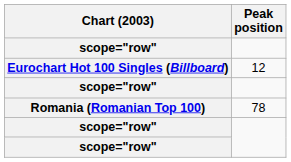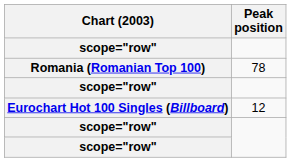rows swapped: (118, 68) <-> (118, 107)
